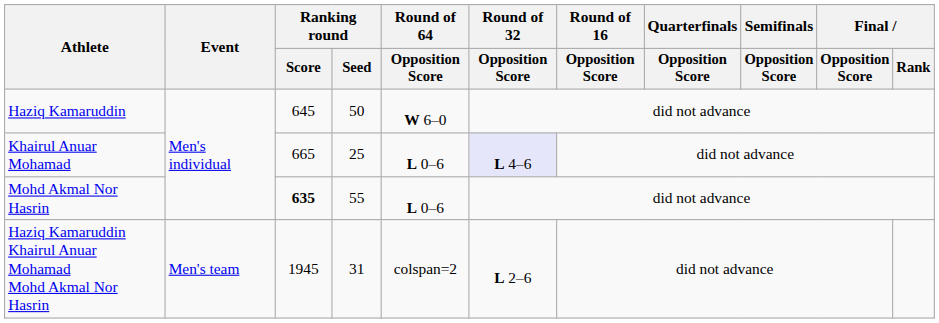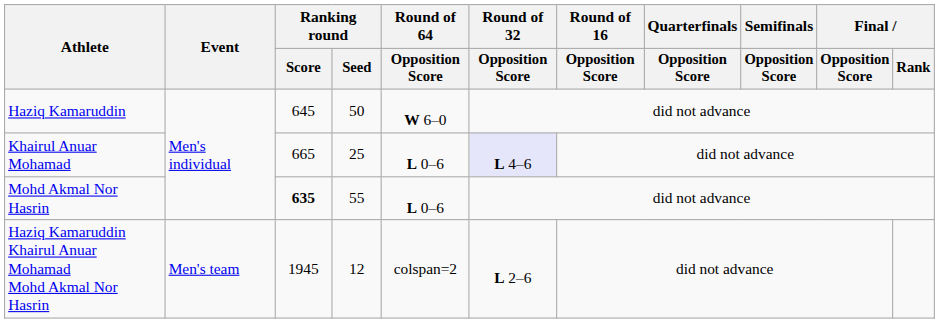(357, 269) 31 -> (357, 269) 12
